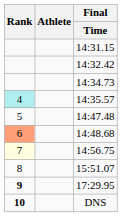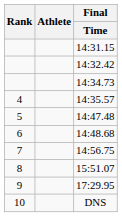(20, 99) paleturquoise background -> (20, 99) no background
(20, 133) lightsalmon background -> (20, 133) no background
(20, 151) lightyellow background -> (20, 151) no background
(20, 185) bold -> (20, 185) normal
(20, 202) bold -> (20, 202) normal
